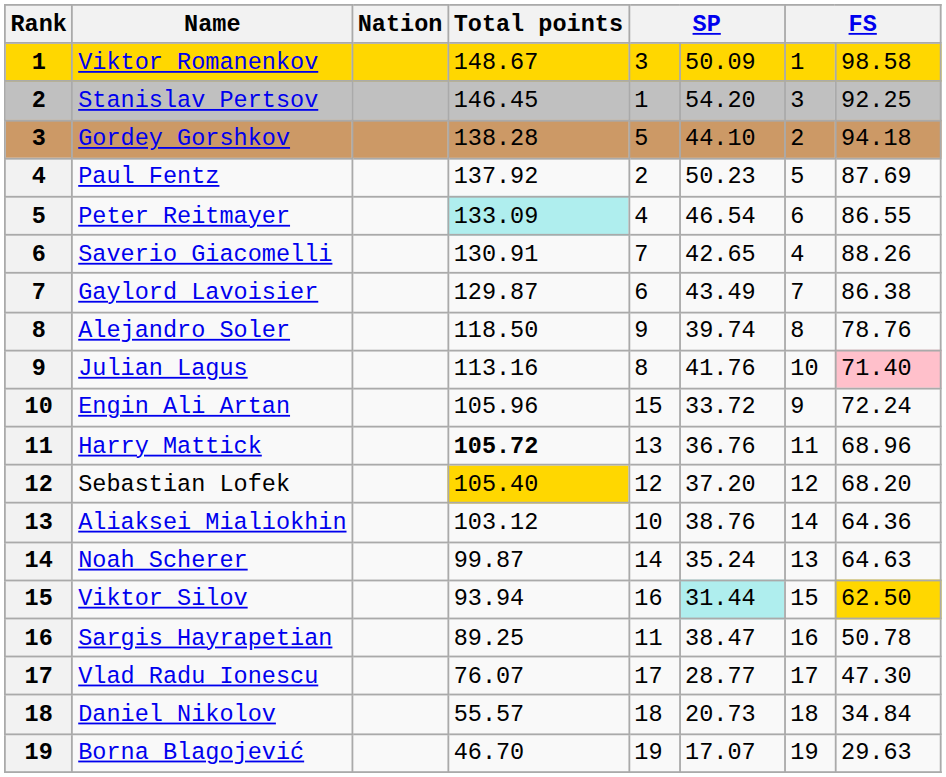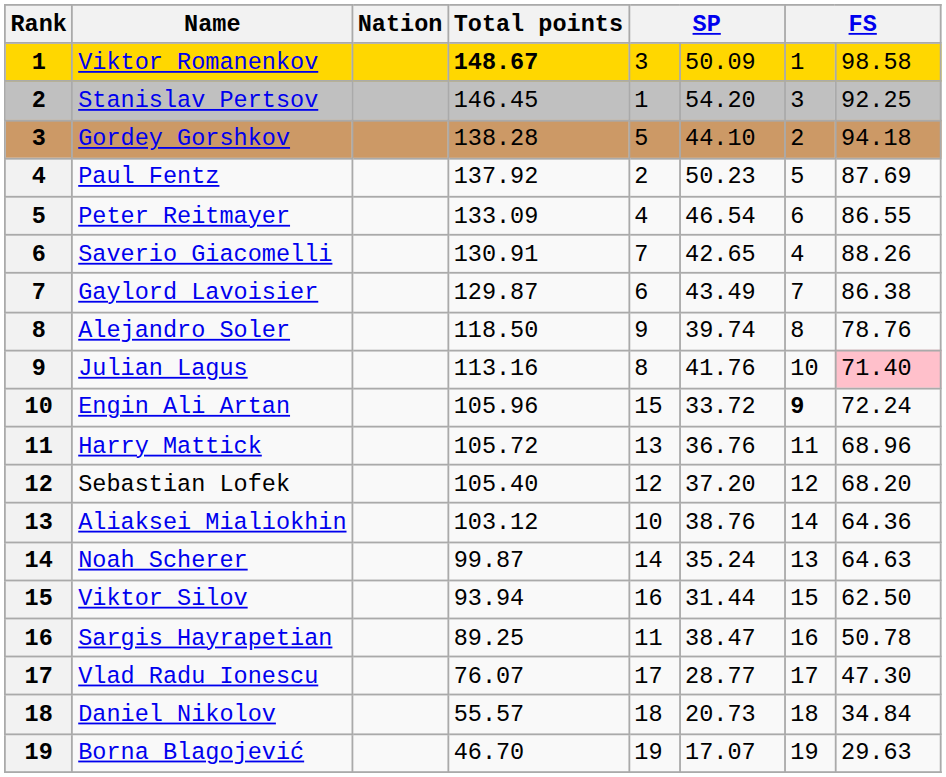(496, 62) normal -> (496, 62) bold
(496, 216) paleturquoise background -> (496, 216) no background
(797, 408) normal -> (797, 408) bold
(496, 446) bold -> (496, 446) normal
(496, 484) gold background -> (496, 484) no background
(720, 599) paleturquoise background -> (720, 599) no background
(876, 599) gold background -> (876, 599) no background
